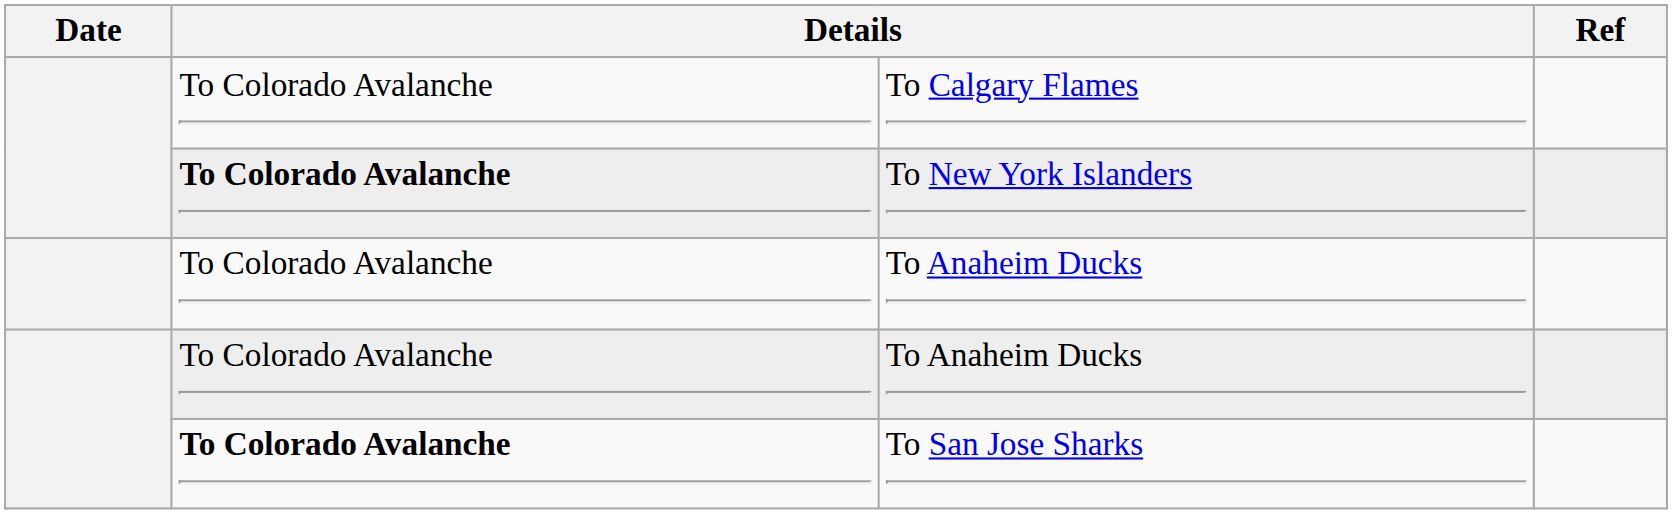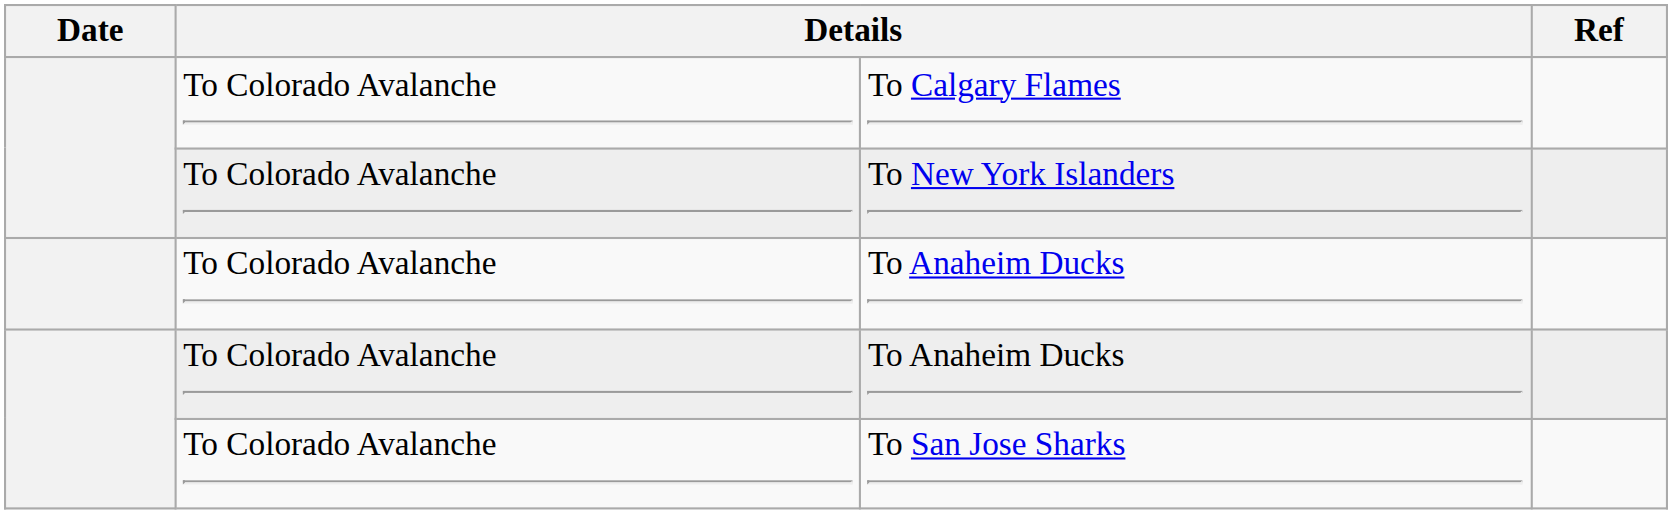(525, 185) bold -> (518, 185) normal
(525, 455) bold -> (518, 455) normal
